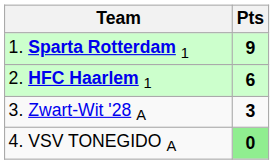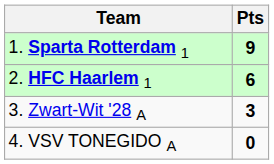(250, 142) lightgreen background -> (250, 142) no background
